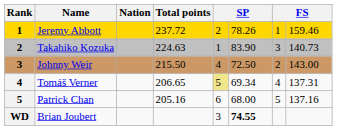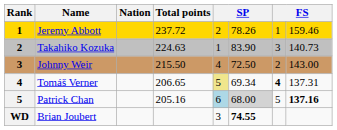(278, 82) normal -> (278, 82) bold
(218, 99) no background -> (218, 99) lightblue background
(243, 99) no background -> (243, 99) lightgrey background
(304, 99) normal -> (304, 99) bold
